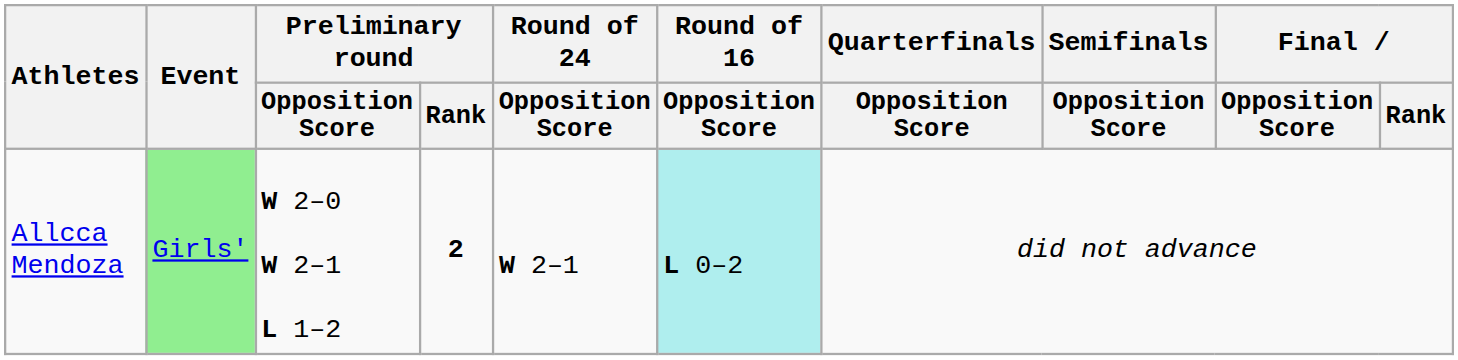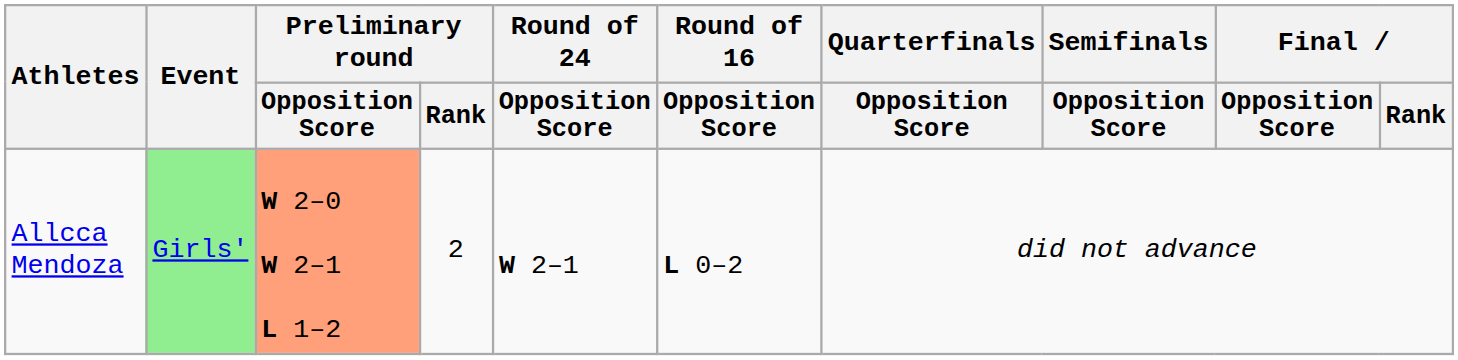(301, 267) no background -> (301, 267) lightsalmon background
(456, 251) bold -> (456, 251) normal
(703, 267) paleturquoise background -> (703, 267) no background
